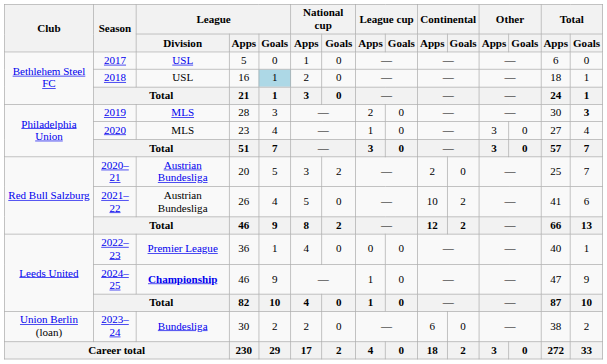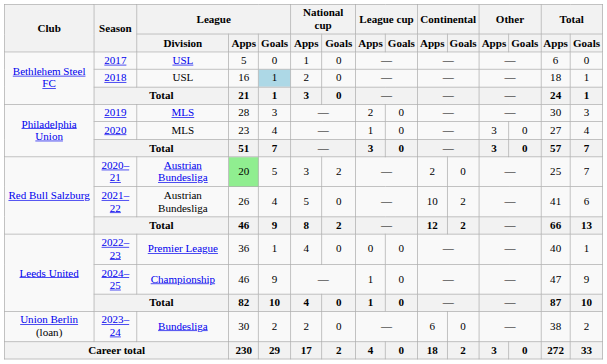(587, 113) bold -> (587, 113) normal
(244, 171) no background -> (244, 171) lightgreen background
(183, 279) bold -> (183, 279) normal
